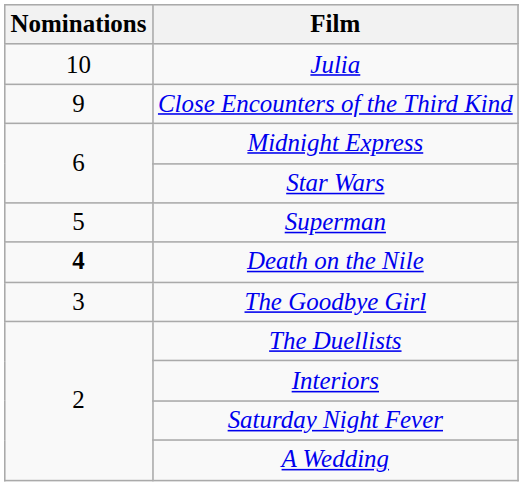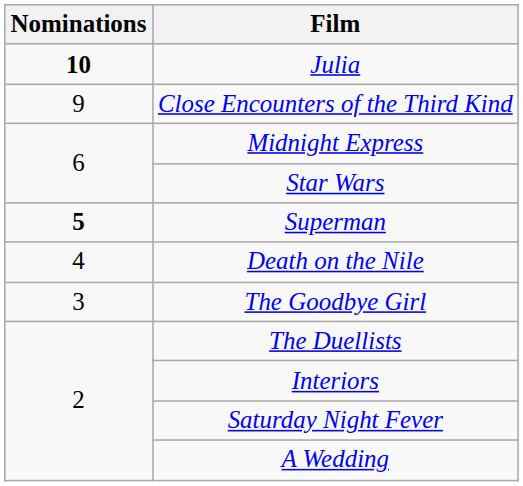(78, 63) normal -> (78, 63) bold
(78, 222) normal -> (78, 222) bold
(78, 261) bold -> (78, 261) normal
